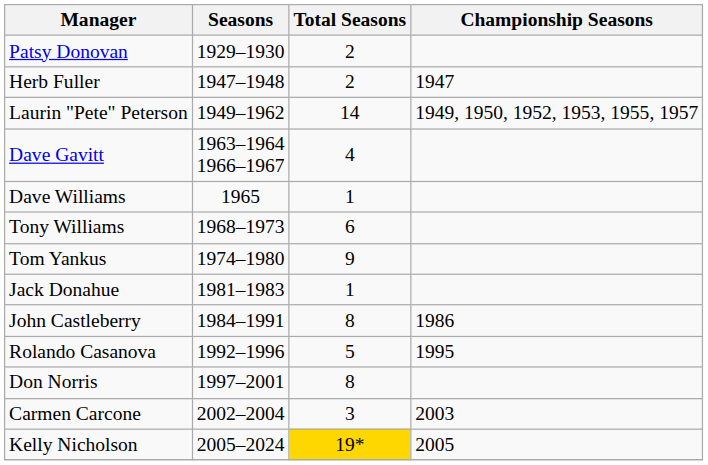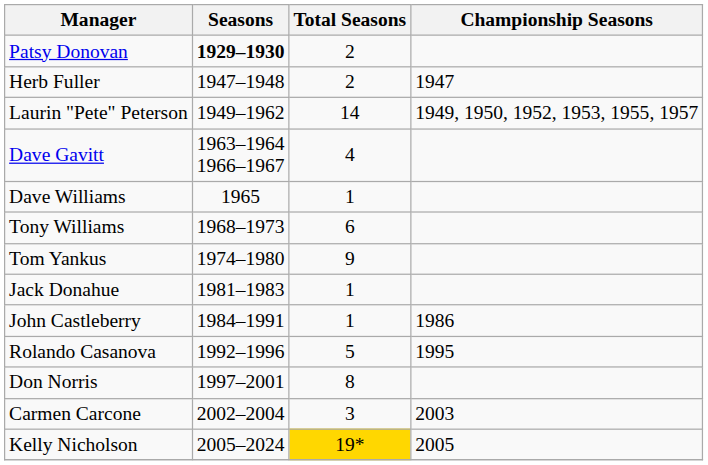(241, 50) normal -> (241, 50) bold
(350, 320) 8 -> (350, 320) 1
